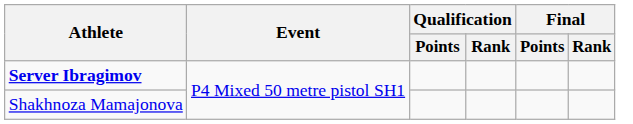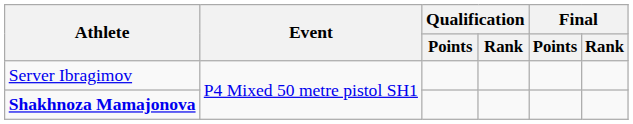(75, 75) bold -> (70, 75) normal
(96, 104) normal -> (102, 104) bold
